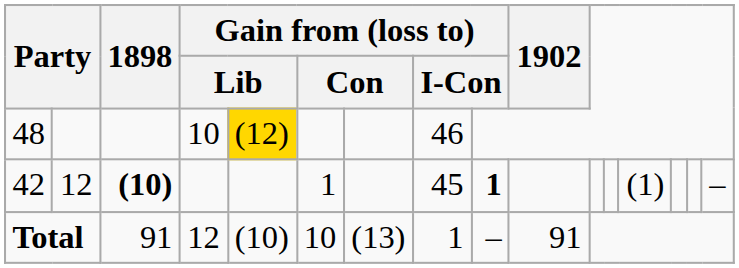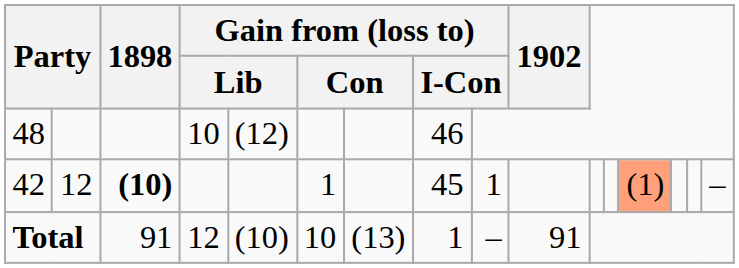(262, 133) gold background -> (262, 133) no background
(494, 184) bold -> (494, 184) normal
(645, 184) no background -> (645, 184) lightsalmon background
